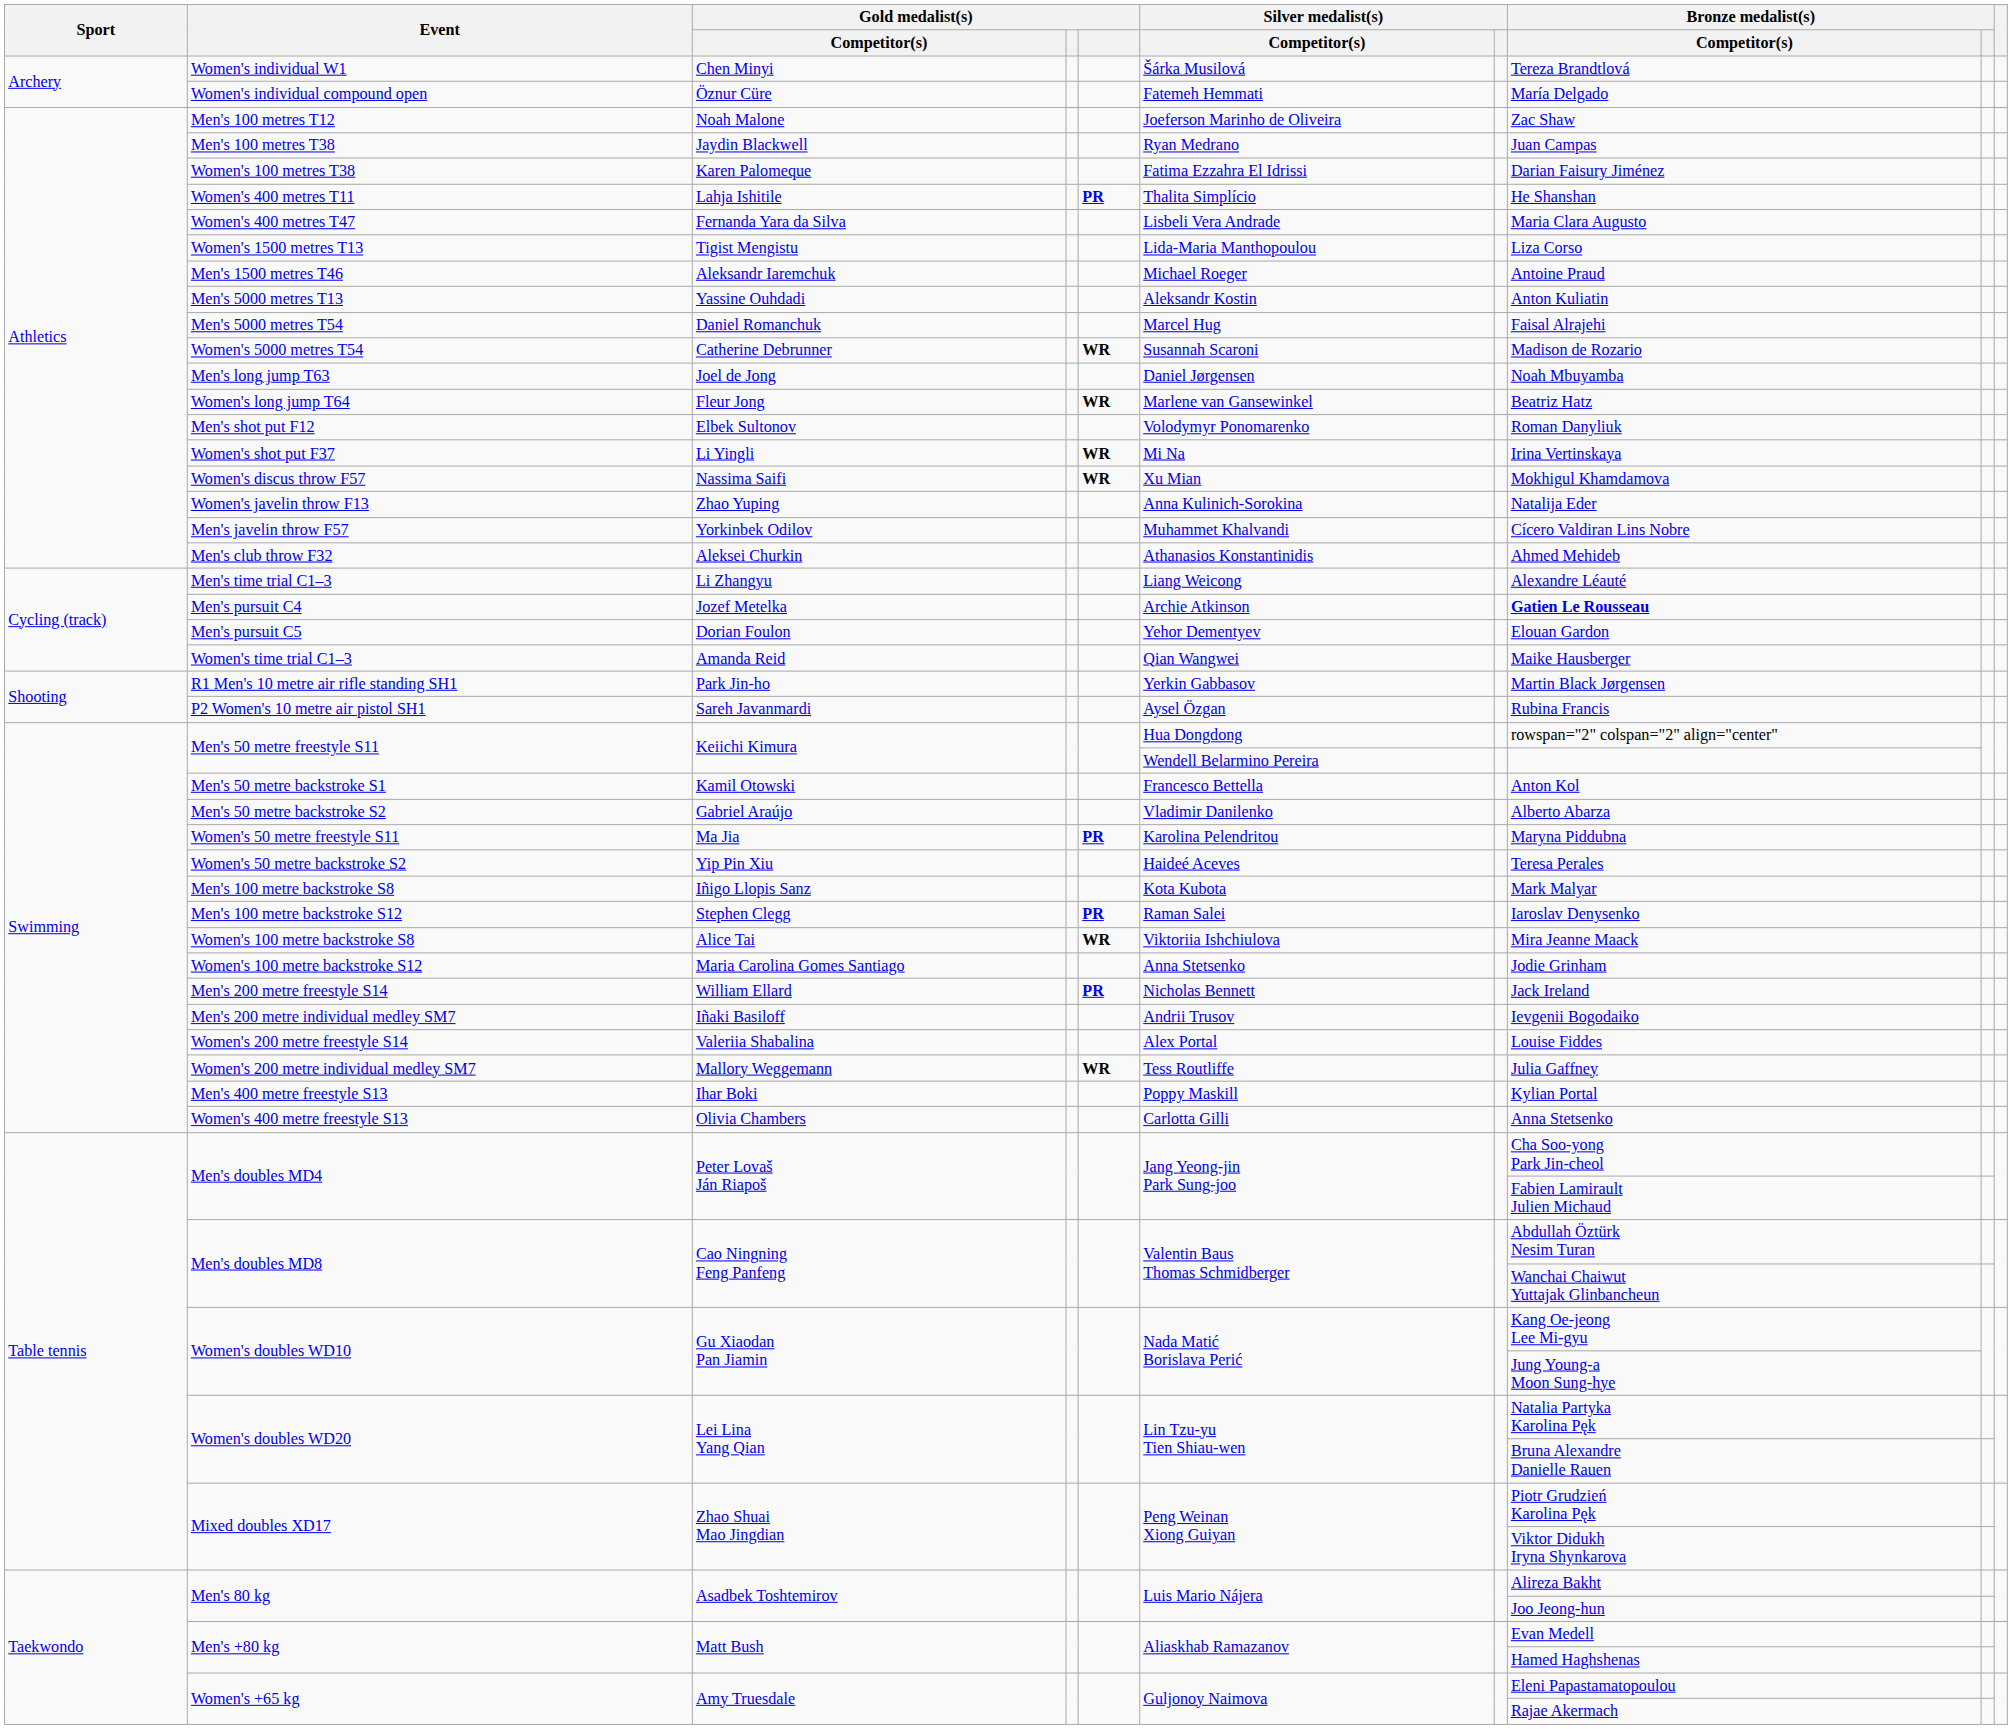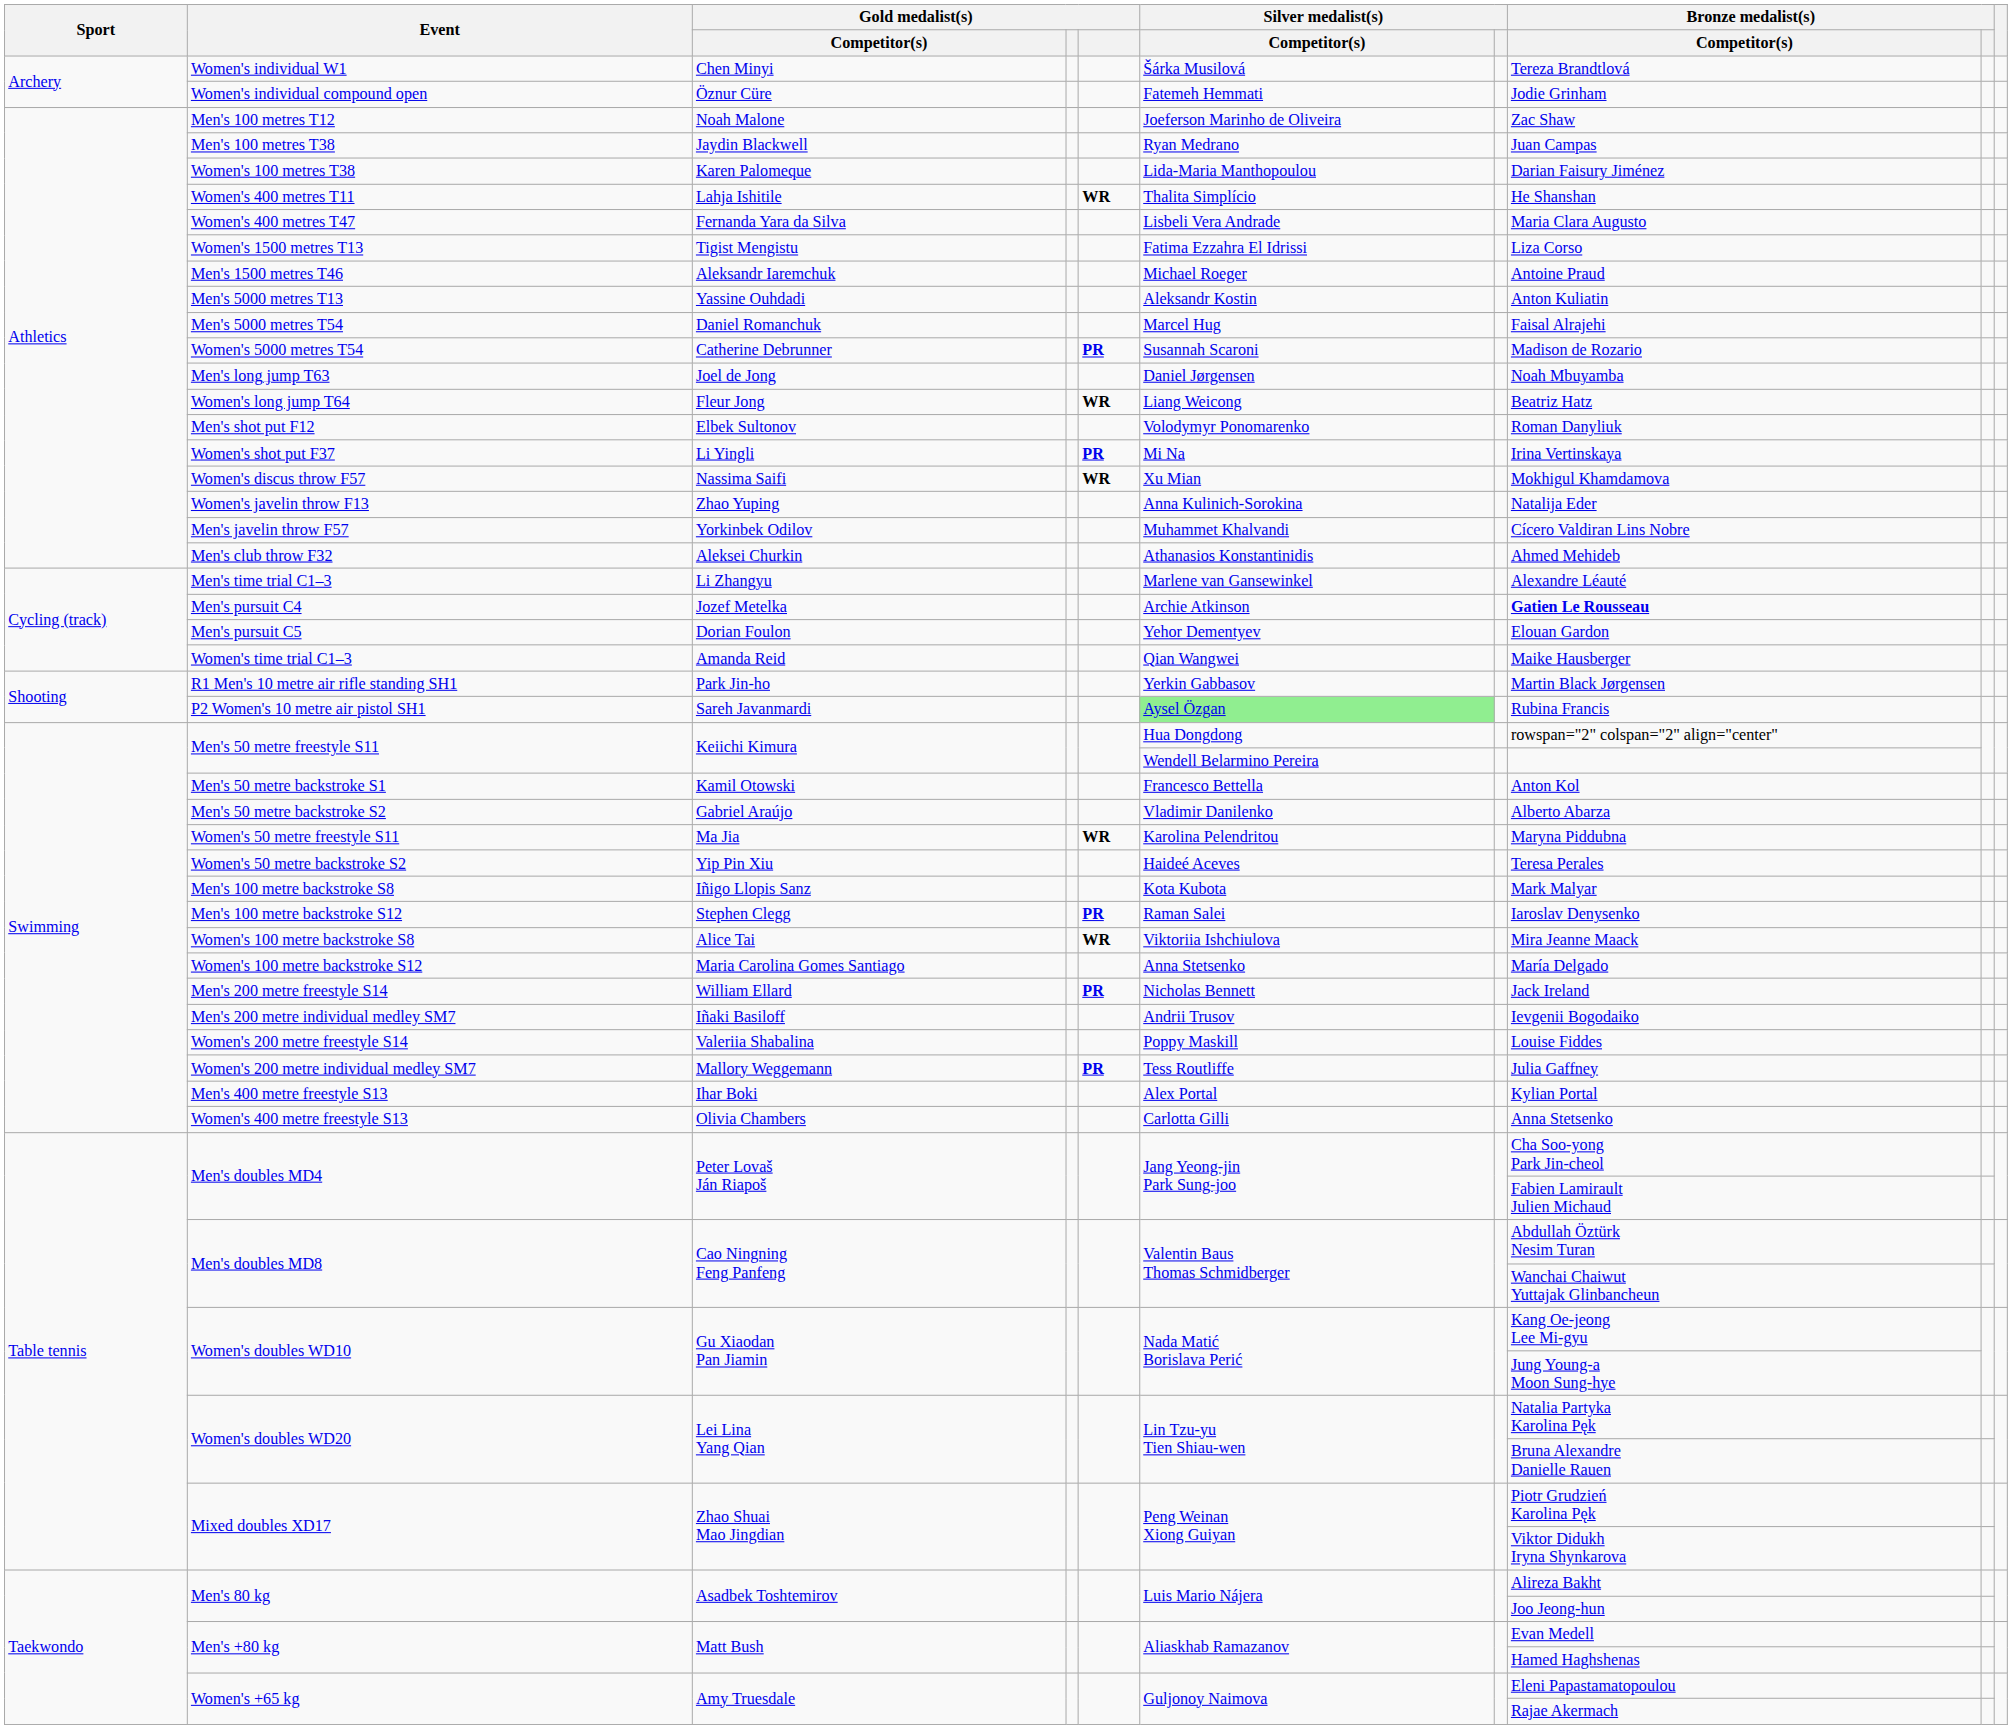(1560, 94) María Delgado -> (1559, 94) Jodie Grinham
(1225, 171) Fatima Ezzahra El Idrissi -> (1230, 171) Lida-Maria Manthopoulou
(1093, 196) PR -> (1096, 196) WR
(1230, 247) Lida-Maria Manthopoulou -> (1225, 247) Fatima Ezzahra El Idrissi
(1096, 350) WR -> (1093, 350) PR
(1228, 401) Marlene van Gansewinkel -> (1192, 401) Liang Weicong
(1096, 453) WR -> (1093, 453) PR
(1192, 581) Liang Weicong -> (1228, 581) Marlene van Gansewinkel
(1184, 709) no background -> (1184, 709) lightgreen background
(1093, 837) PR -> (1096, 837) WR
(1559, 965) Jodie Grinham -> (1560, 965) María Delgado
(1180, 1042) Alex Portal -> (1191, 1042) Poppy Maskill
(1096, 1068) WR -> (1093, 1068) PR
(1191, 1093) Poppy Maskill -> (1180, 1093) Alex Portal
